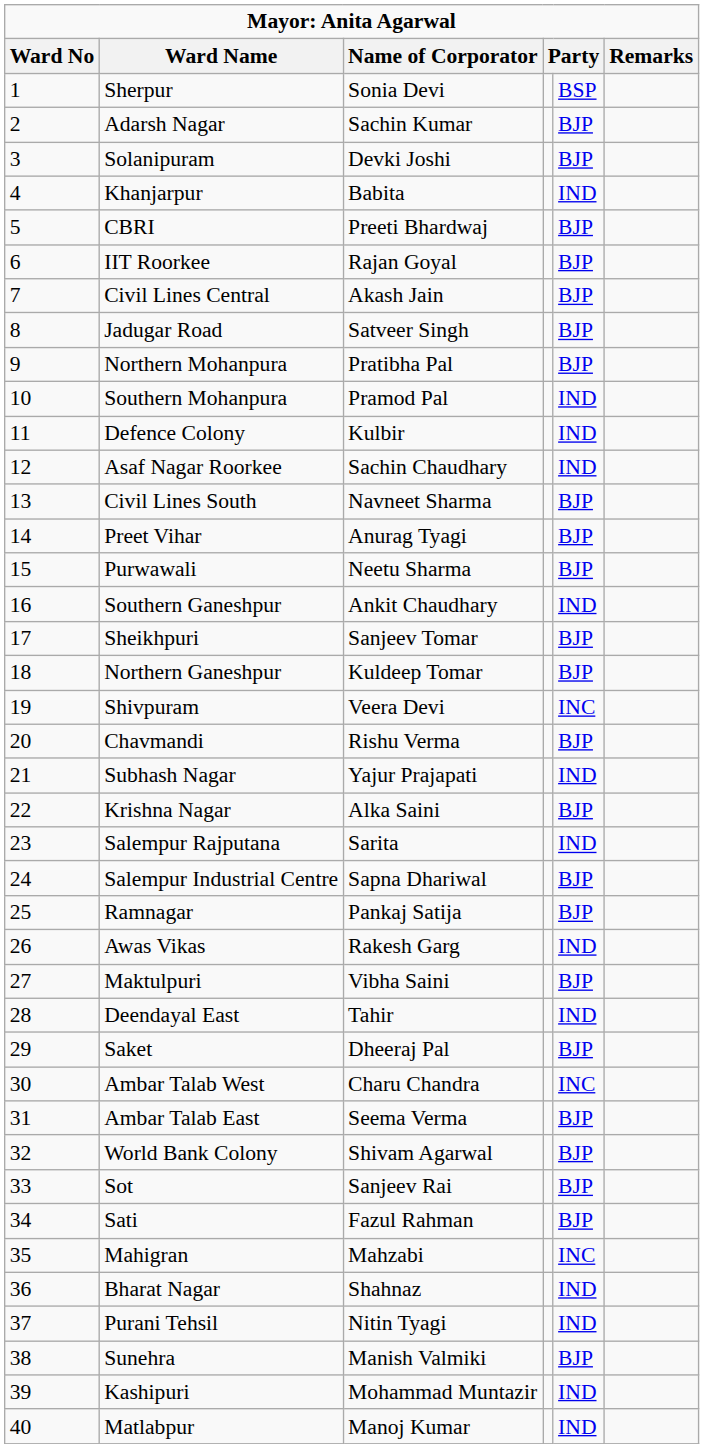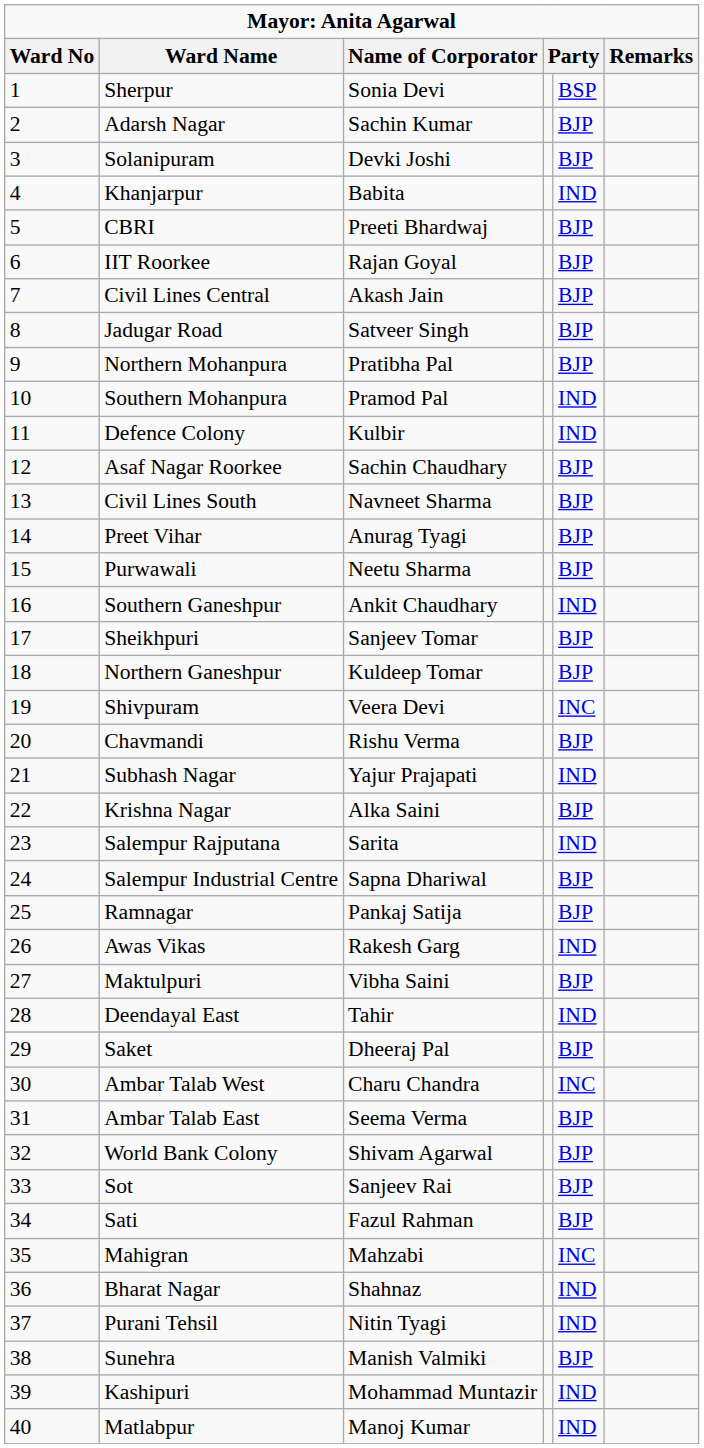(577, 466) IND -> (576, 466) BJP
